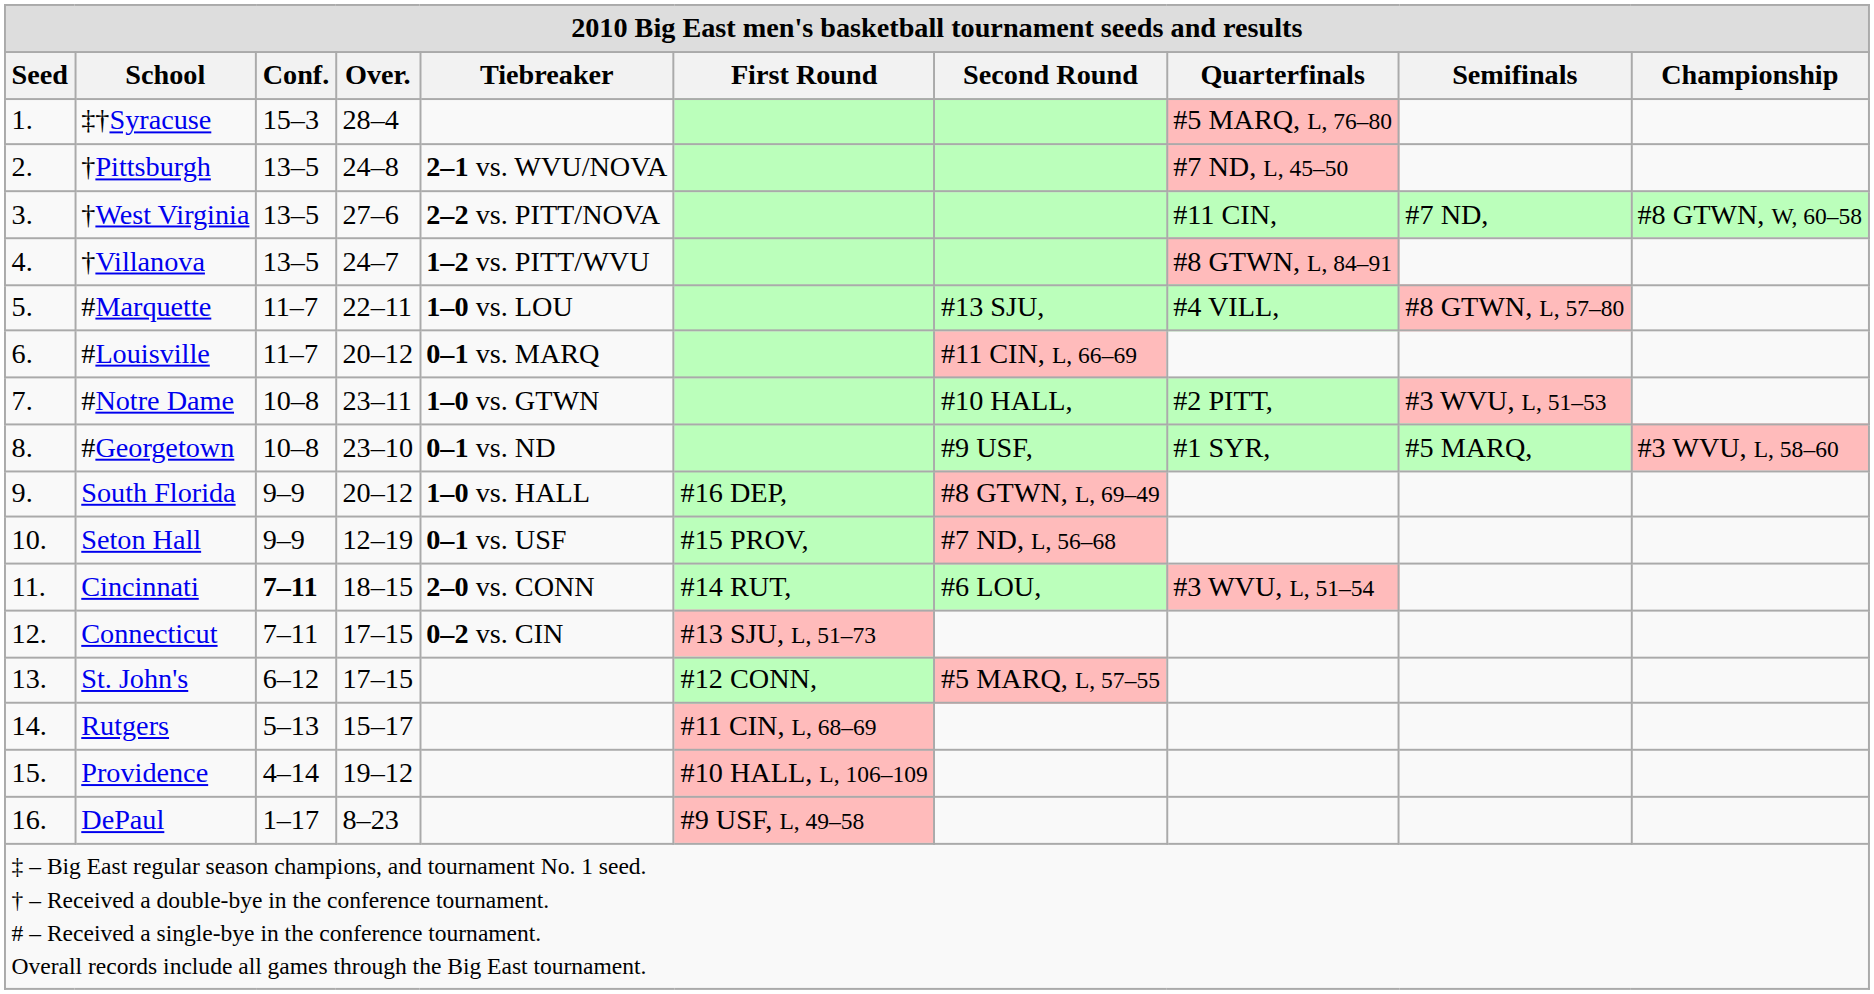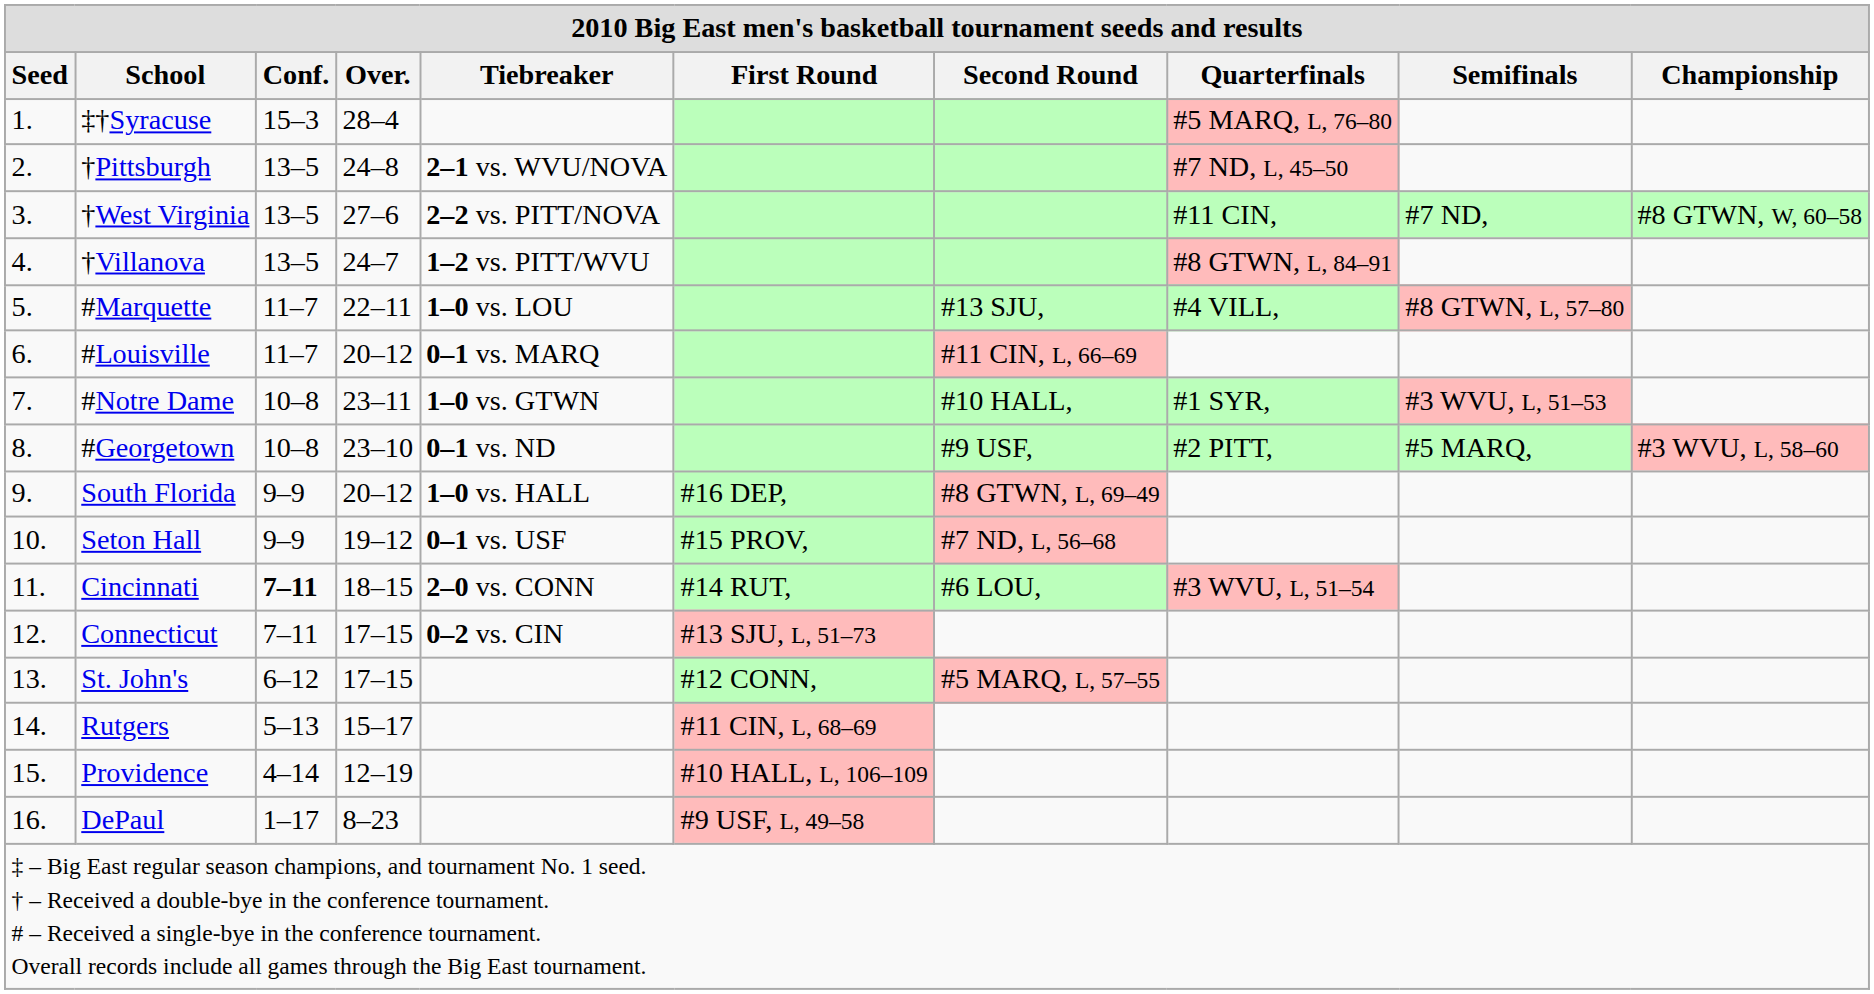(1223, 400) #2 PITT, -> (1222, 400) #1 SYR,
(1222, 447) #1 SYR, -> (1223, 447) #2 PITT,
(378, 540) 12–19 -> (378, 540) 19–12
(378, 772) 19–12 -> (378, 772) 12–19
